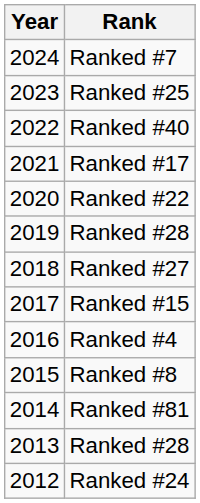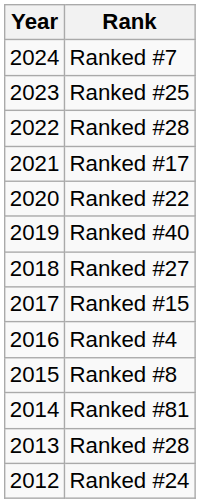(130, 127) Ranked #40 -> (130, 127) Ranked #28
(130, 233) Ranked #28 -> (130, 233) Ranked #40
